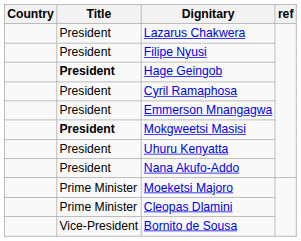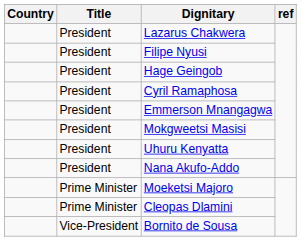(87, 71) bold -> (85, 71) normal
(87, 129) bold -> (85, 129) normal
